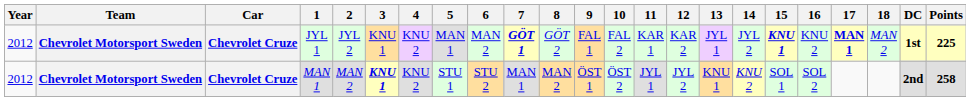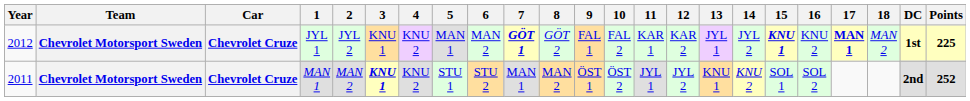(20, 78) 2012 -> (20, 78) 2011
(946, 78) 258 -> (946, 78) 252
